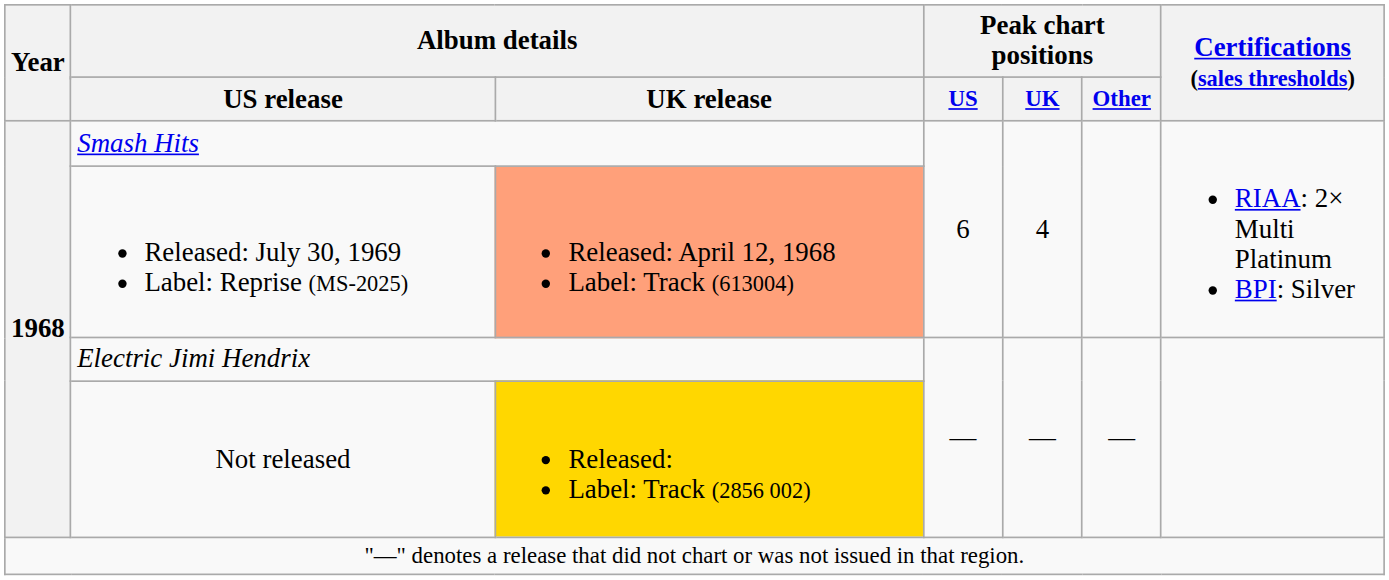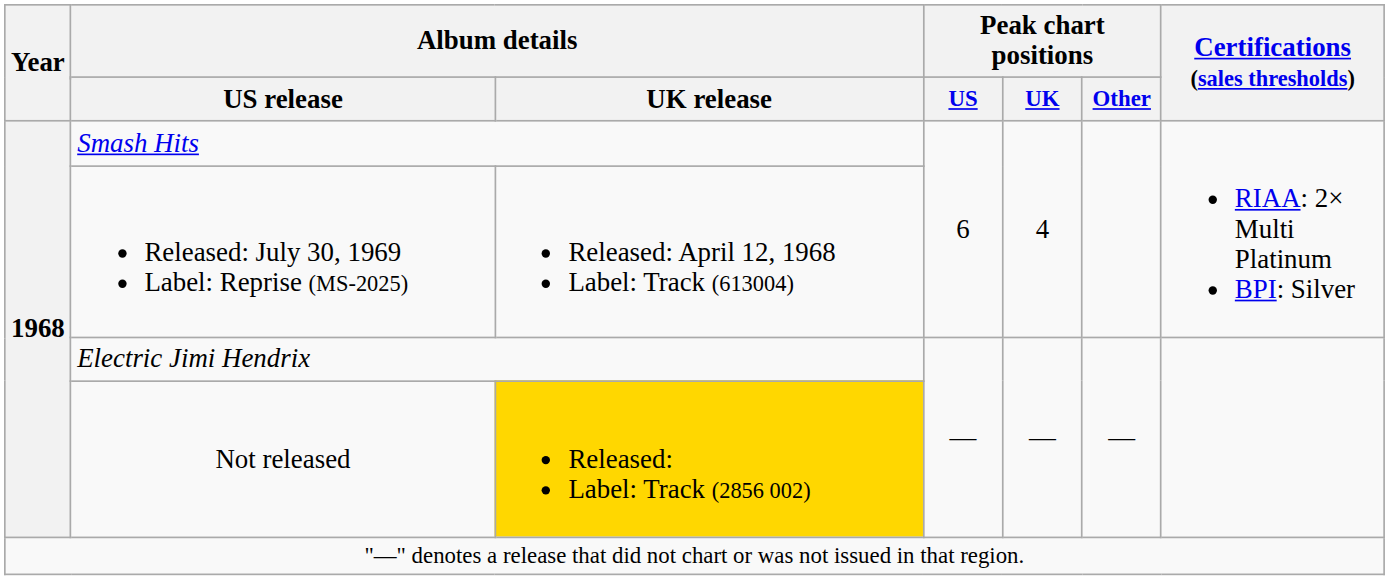(709, 267) lightsalmon background -> (709, 267) no background
